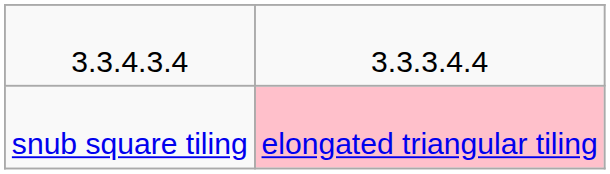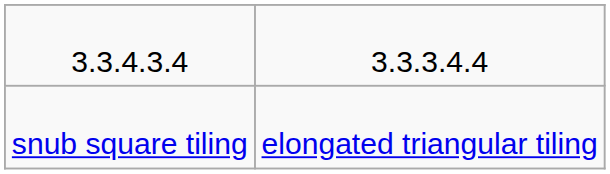(430, 143) pink background -> (430, 143) no background
